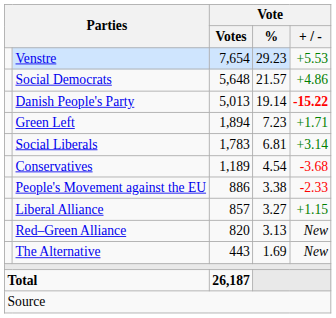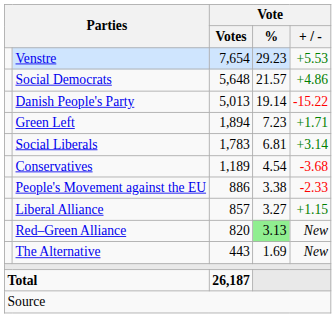(310, 101) bold -> (310, 101) normal
(275, 230) no background -> (275, 230) lightgreen background
